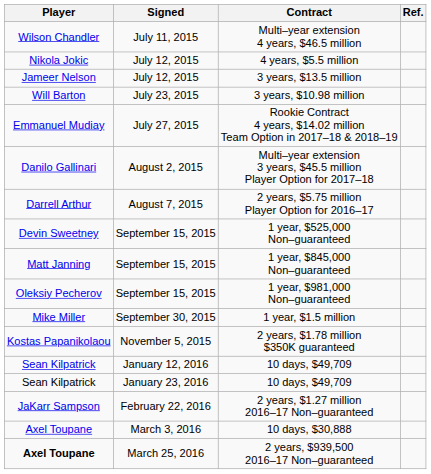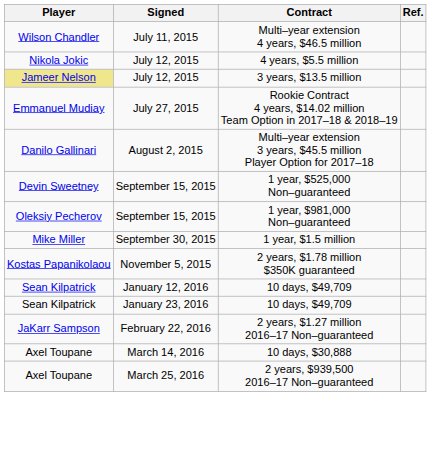(59, 78) no background -> (59, 78) khaki background
- row: (166, 95)
- row: (166, 204)
- row: (166, 263)
- row: (166, 430)
+ row: (166, 352)
(59, 453) bold -> (59, 376) normal
